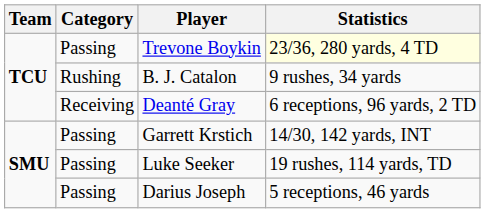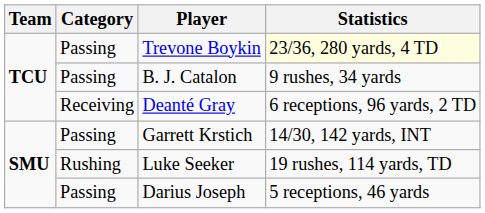(90, 77) Rushing -> (88, 77) Passing
(88, 163) Passing -> (90, 163) Rushing
